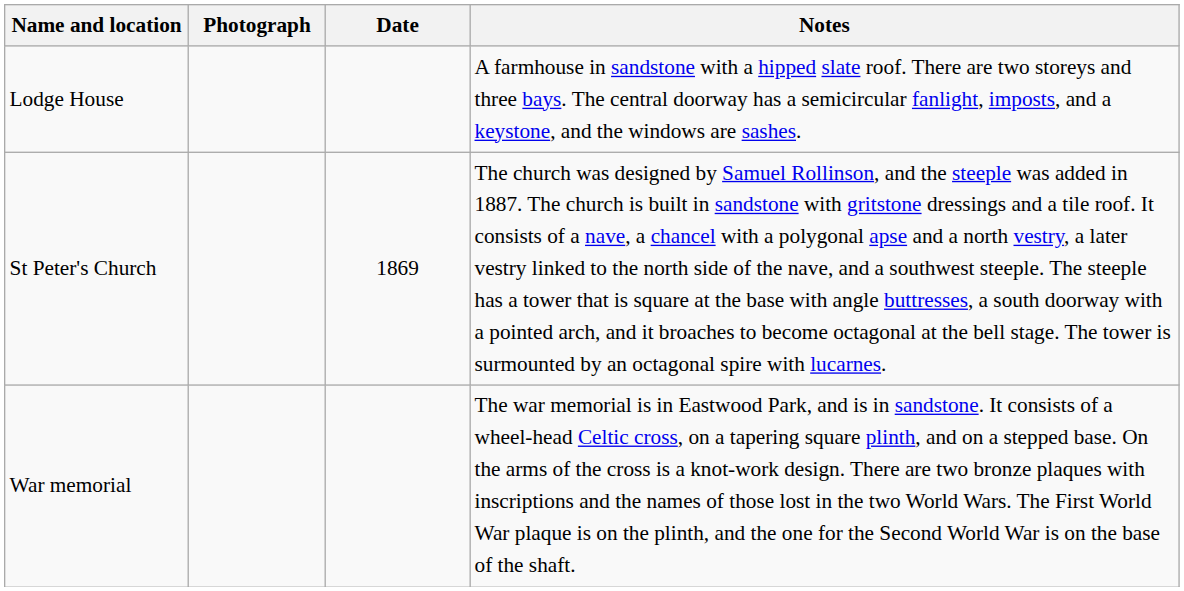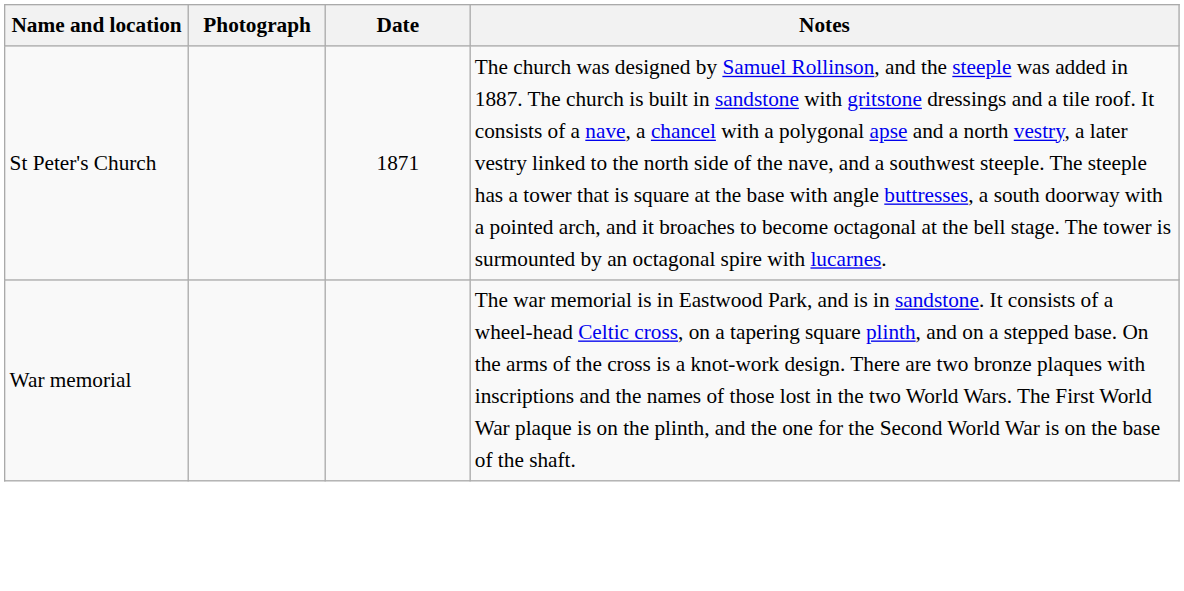- row: (67, 99)
(398, 268) 1869 -> (398, 162) 1871
